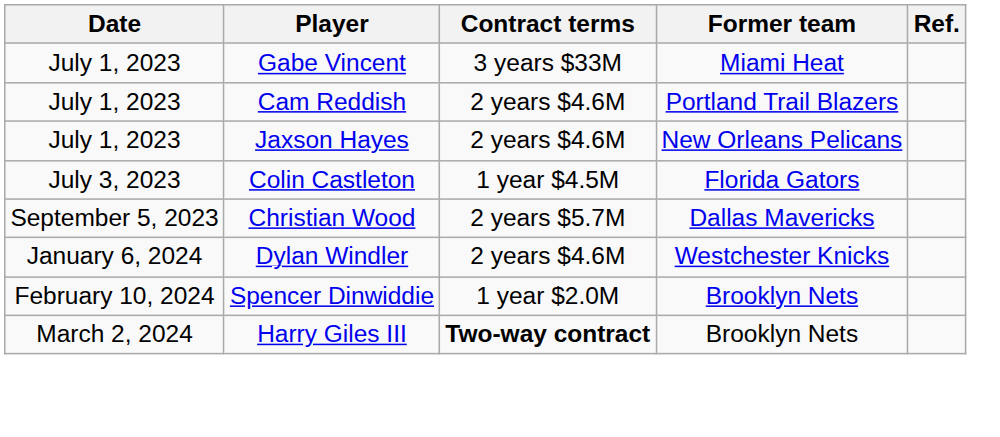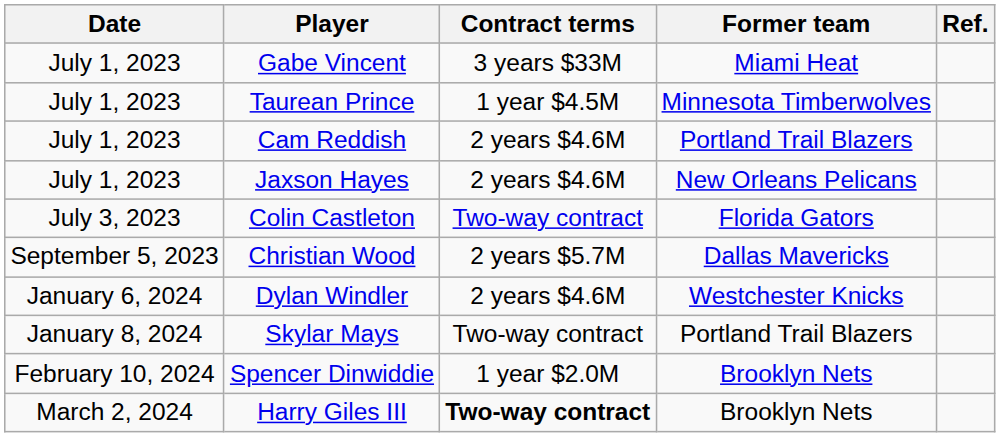+ row: (332, 101)
(548, 179) 1 year $4.5M -> (548, 218) Two-way contract
+ row: (332, 334)
